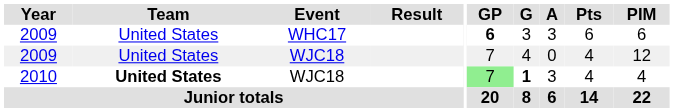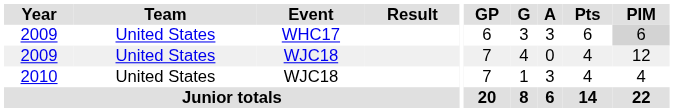(490, 35) bold -> (487, 35) normal
(642, 35) no background -> (641, 35) lightgrey background
(168, 76) bold -> (165, 76) normal
(490, 76) lightgreen background -> (487, 76) no background
(526, 76) bold -> (524, 76) normal
